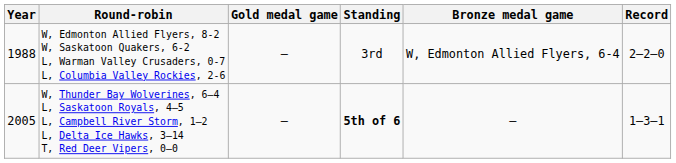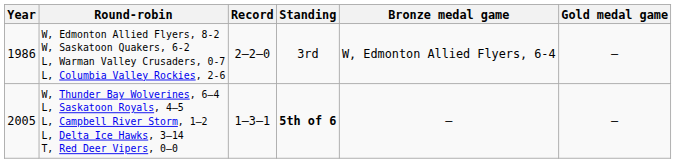columns swapped: (647, 14) <-> (284, 14)
(22, 54) 1988 -> (22, 54) 1986
